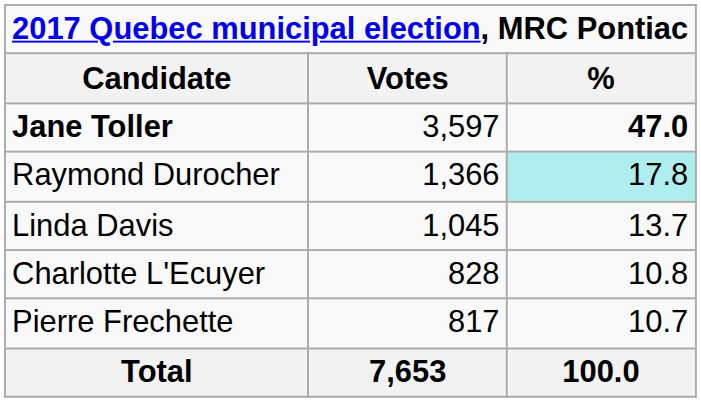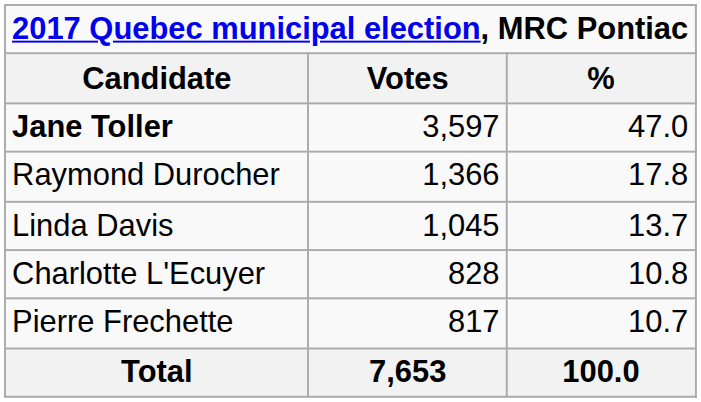(658, 126) bold -> (658, 126) normal
(658, 175) paleturquoise background -> (658, 175) no background
